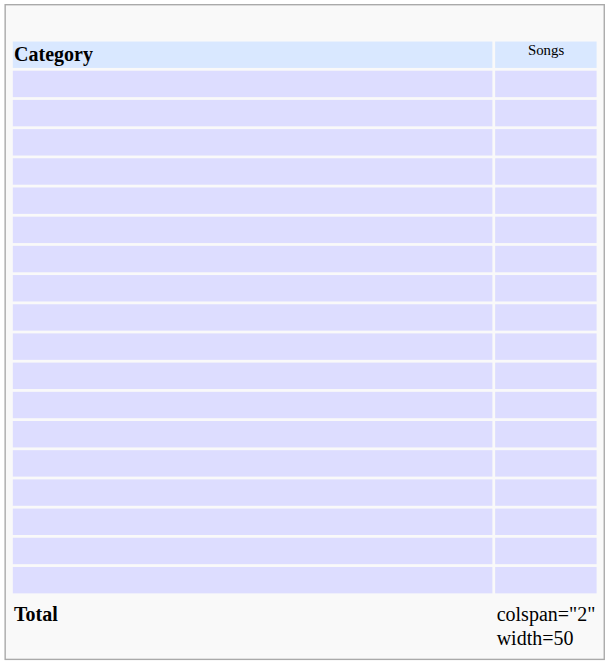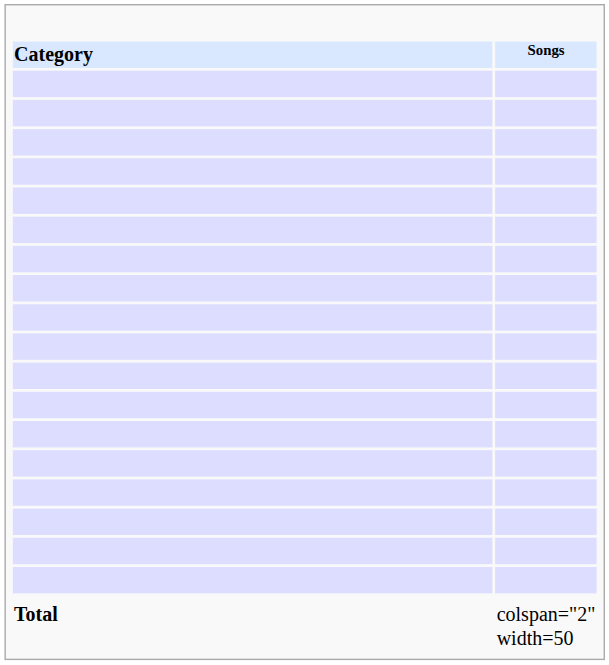(546, 50) normal -> (546, 50) bold
